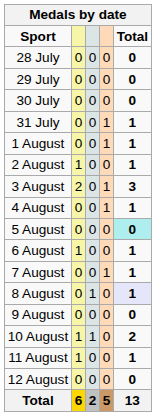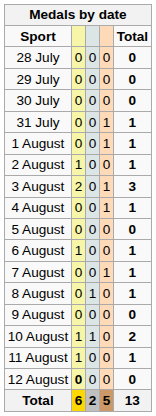(132, 229) paleturquoise background -> (132, 229) no background
(132, 294) lavender background -> (132, 294) no background
(78, 379) normal -> (78, 379) bold
